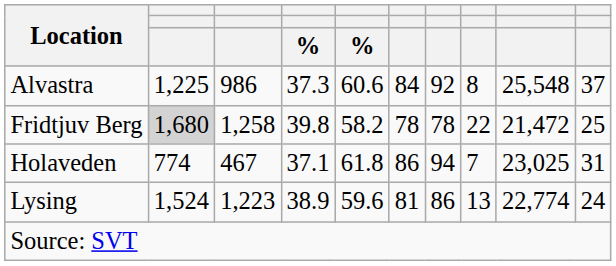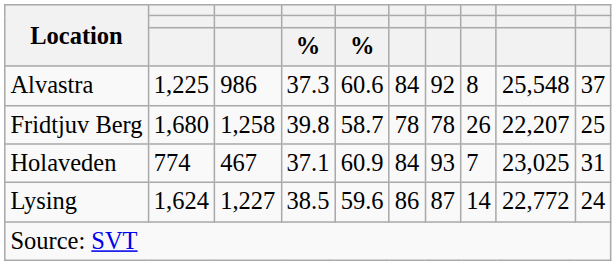(181, 124) lightgrey background -> (181, 124) no background
(362, 124) 58.2 -> (362, 124) 58.7
(479, 124) 22 -> (479, 124) 26
(536, 124) 21,472 -> (536, 124) 22,207
(362, 162) 61.8 -> (362, 162) 60.9
(407, 162) 86 -> (407, 162) 84
(443, 162) 94 -> (443, 162) 93
(181, 201) 1,524 -> (181, 201) 1,624
(248, 201) 1,223 -> (248, 201) 1,227
(308, 201) 38.9 -> (308, 201) 38.5
(407, 201) 81 -> (407, 201) 86
(443, 201) 86 -> (443, 201) 87
(479, 201) 13 -> (479, 201) 14
(536, 201) 22,774 -> (536, 201) 22,772
